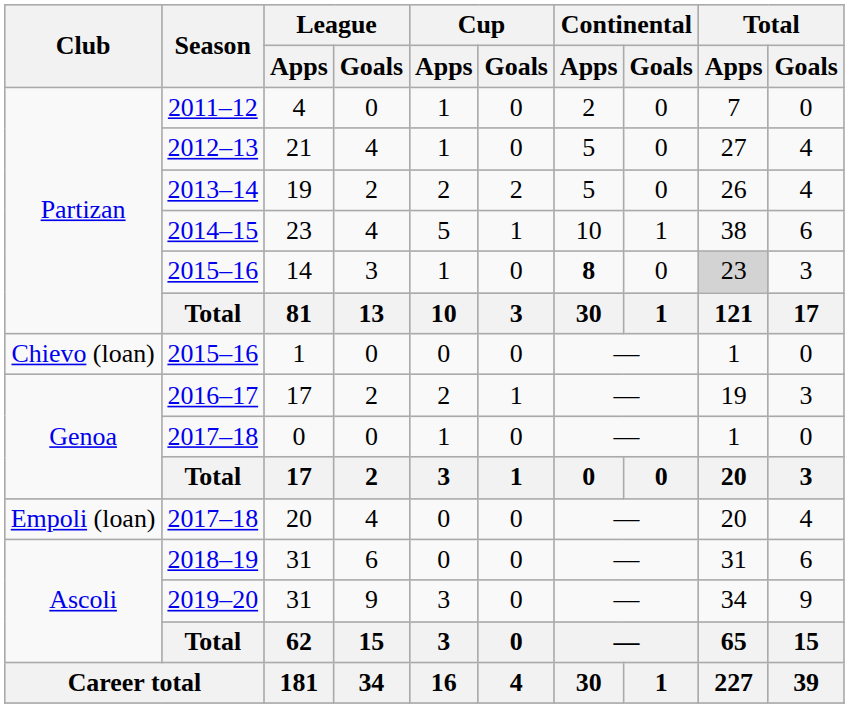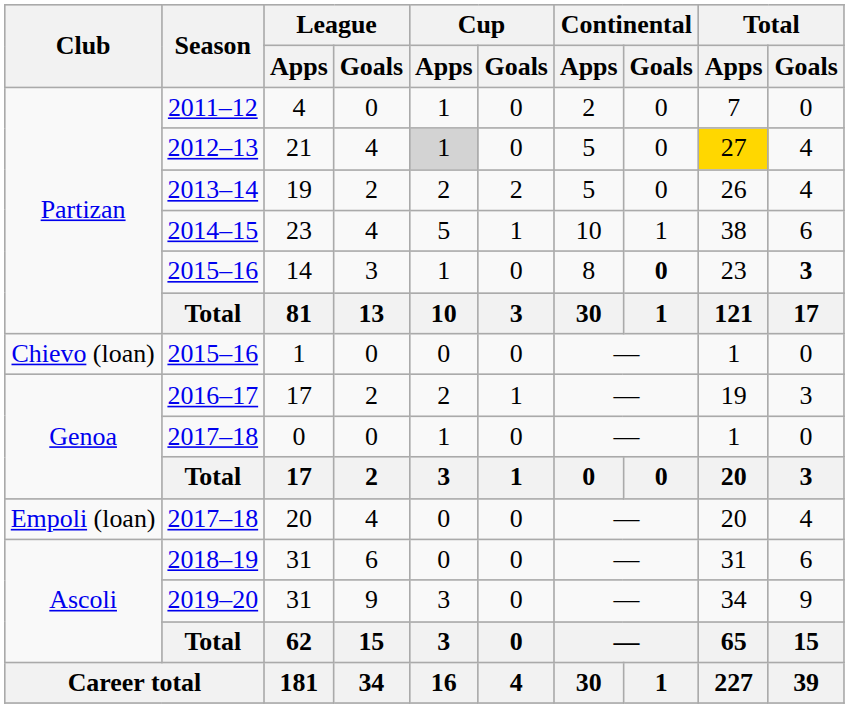(444, 148) no background -> (444, 148) lightgrey background
(734, 148) no background -> (734, 148) gold background
(589, 271) bold -> (589, 271) normal
(661, 271) normal -> (661, 271) bold
(734, 271) lightgrey background -> (734, 271) no background
(806, 271) normal -> (806, 271) bold
